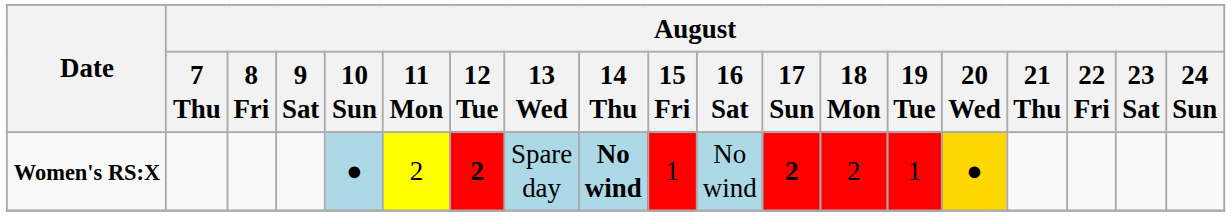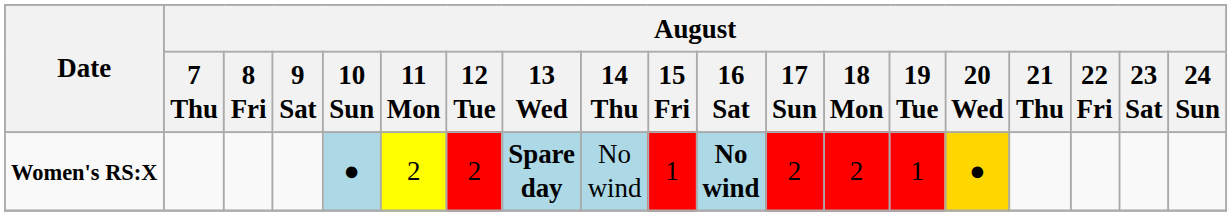(477, 171) bold -> (474, 171) normal
(542, 171) normal -> (542, 171) bold
(613, 171) bold -> (615, 171) normal
(730, 171) normal -> (731, 171) bold
(792, 171) bold -> (795, 171) normal
